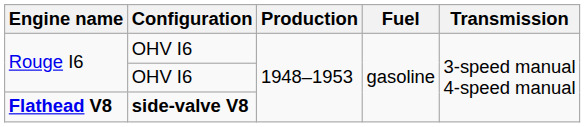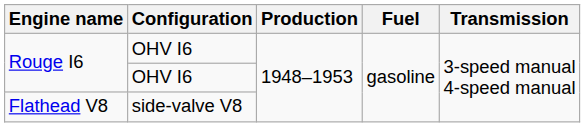(60, 106) bold -> (58, 106) normal
(190, 106) bold -> (187, 106) normal
